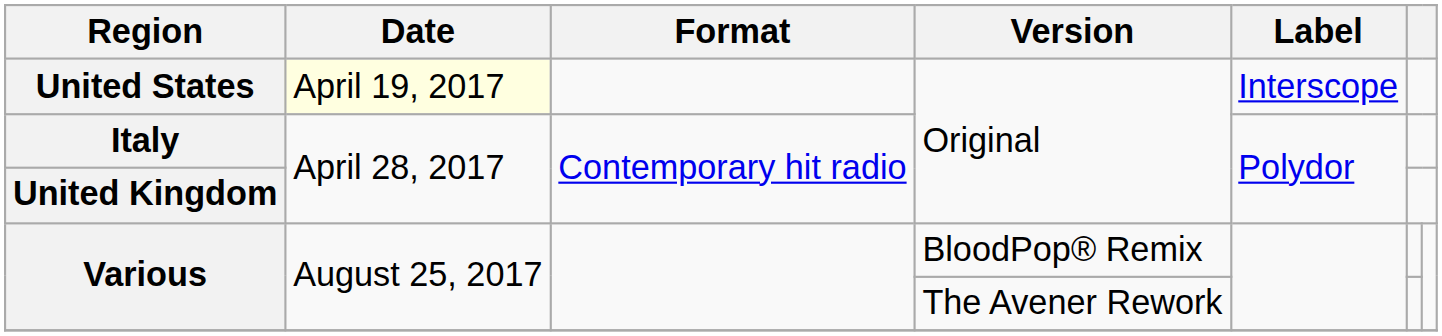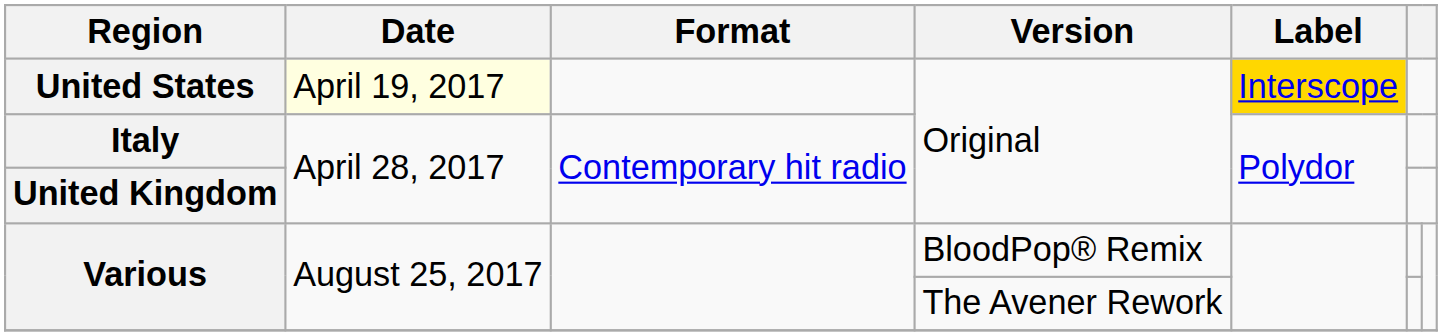(1318, 85) no background -> (1318, 85) gold background
